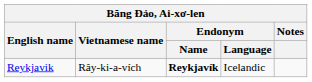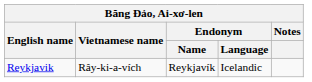(193, 67) bold -> (192, 67) normal
